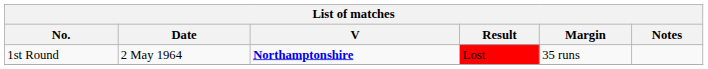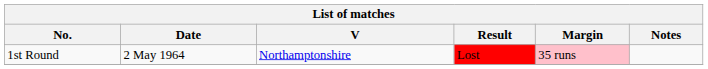(303, 54) bold -> (305, 54) normal
(561, 54) no background -> (557, 54) pink background
